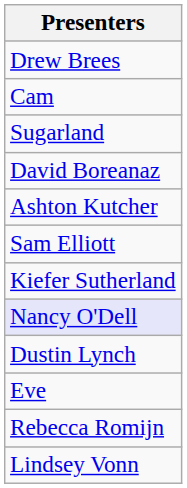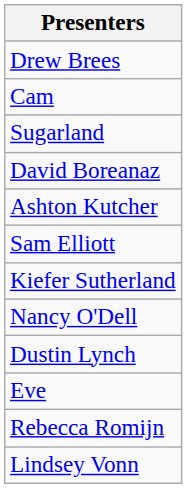(74, 317) lavender background -> (74, 317) no background
